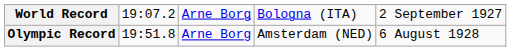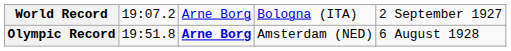(216, 36) normal -> (216, 36) bold
